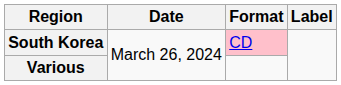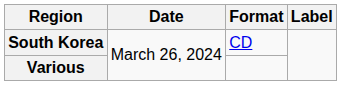(241, 42) pink background -> (241, 42) no background
